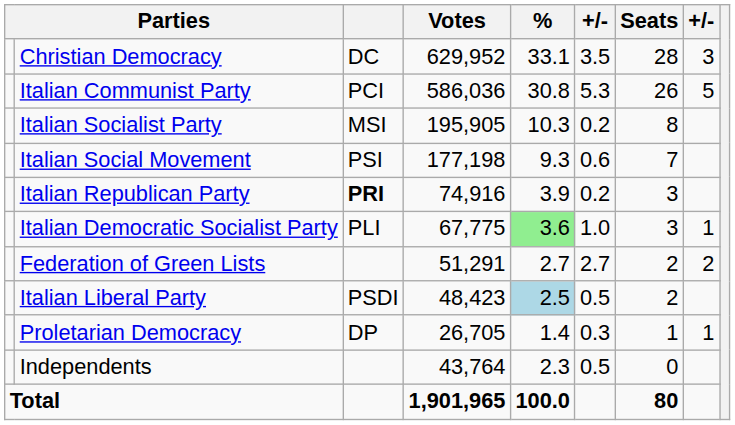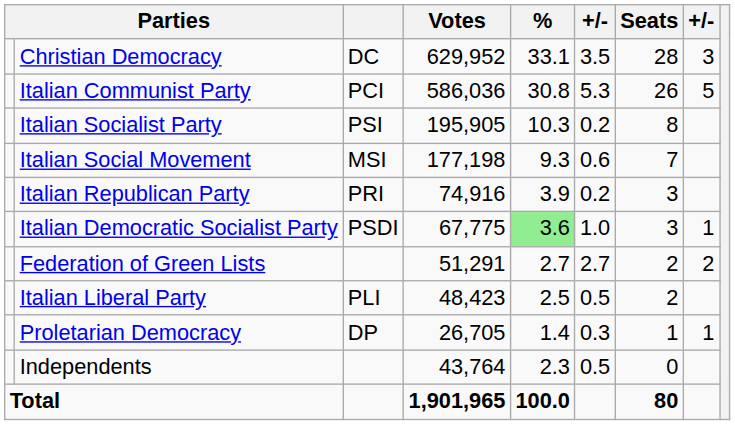(367, 125) MSI -> (365, 125) PSI
(365, 159) PSI -> (367, 159) MSI
(366, 194) bold -> (366, 194) normal
(364, 228) PLI -> (373, 228) PSDI
(373, 297) PSDI -> (364, 297) PLI
(555, 297) lightblue background -> (555, 297) no background
